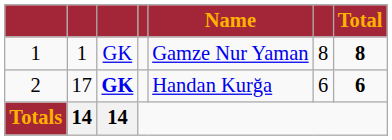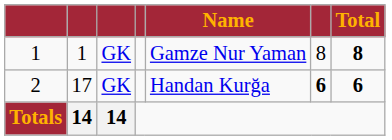(117, 85) bold -> (116, 85) normal
(323, 85) normal -> (321, 85) bold
